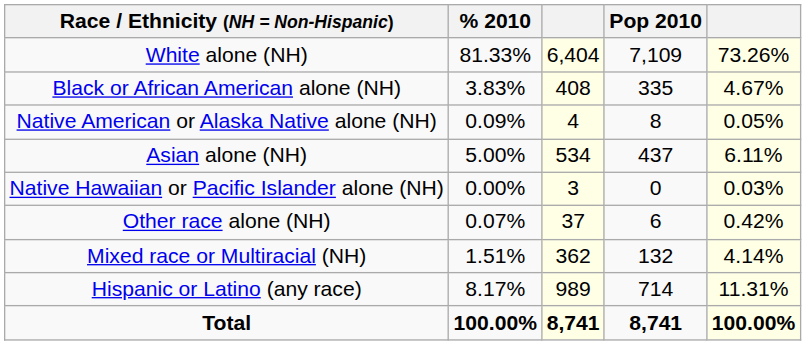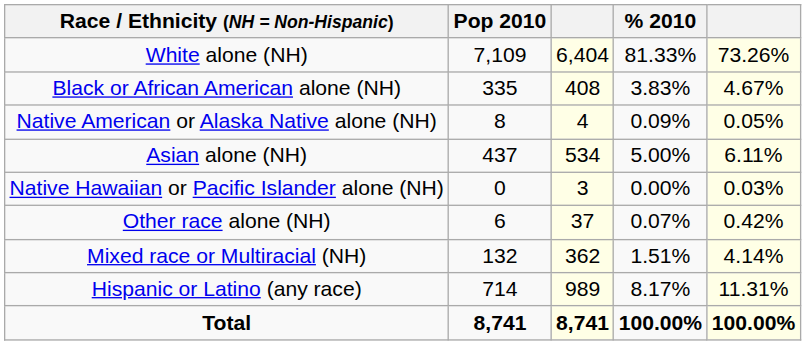columns swapped: (656, 21) <-> (495, 21)
